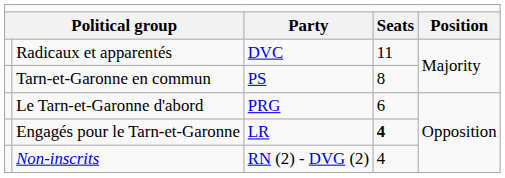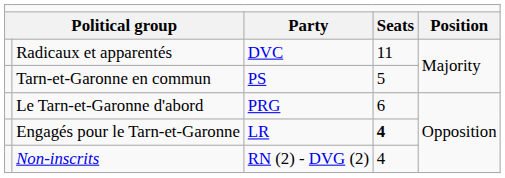(381, 78) 8 -> (381, 78) 5
